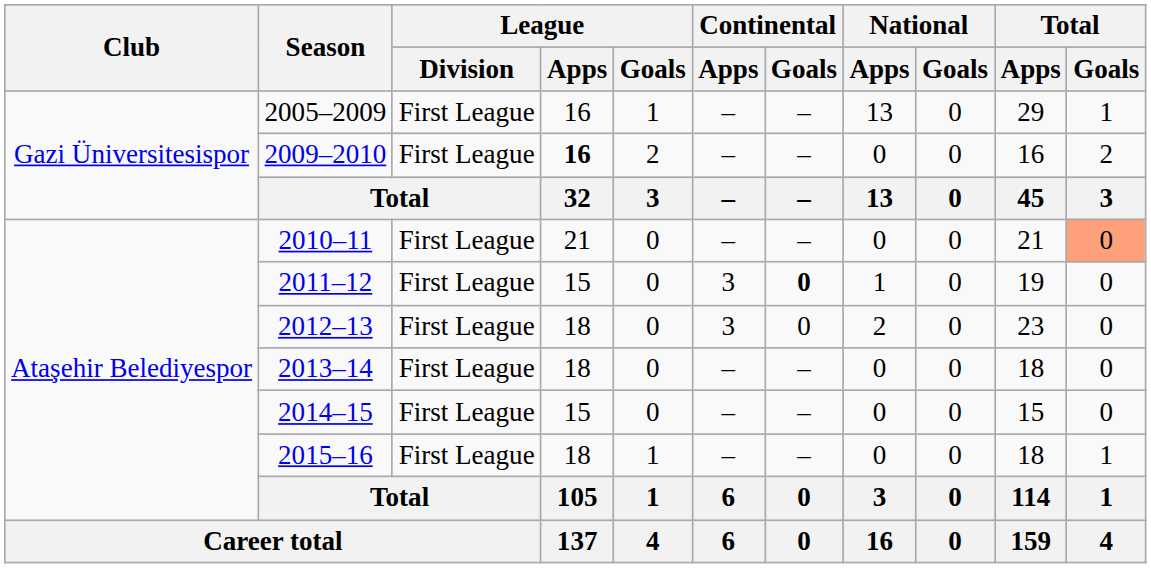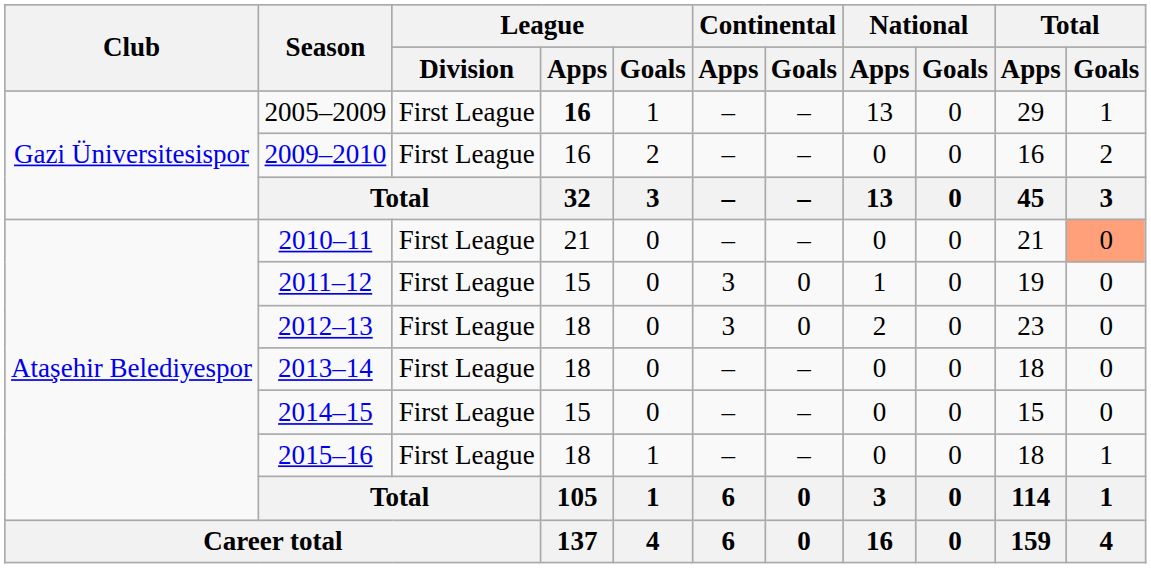(577, 111) normal -> (577, 111) bold
(577, 154) bold -> (577, 154) normal
(804, 283) bold -> (804, 283) normal
